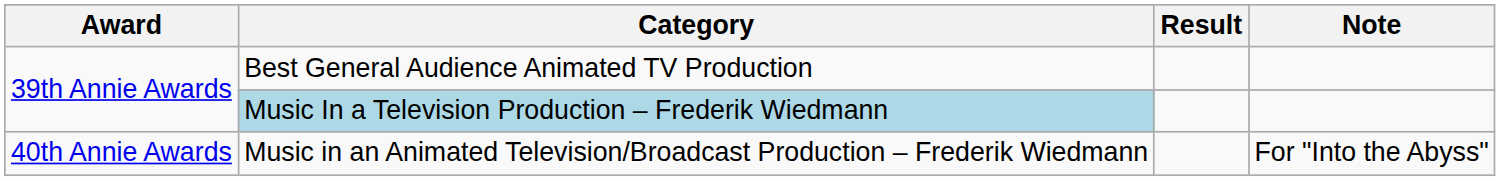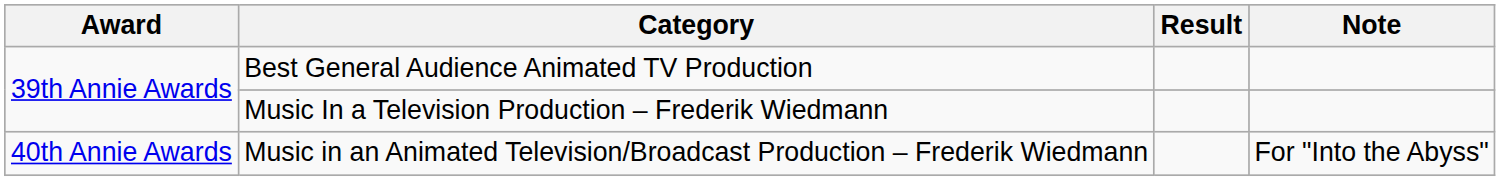(566, 110) lightblue background -> (566, 110) no background
